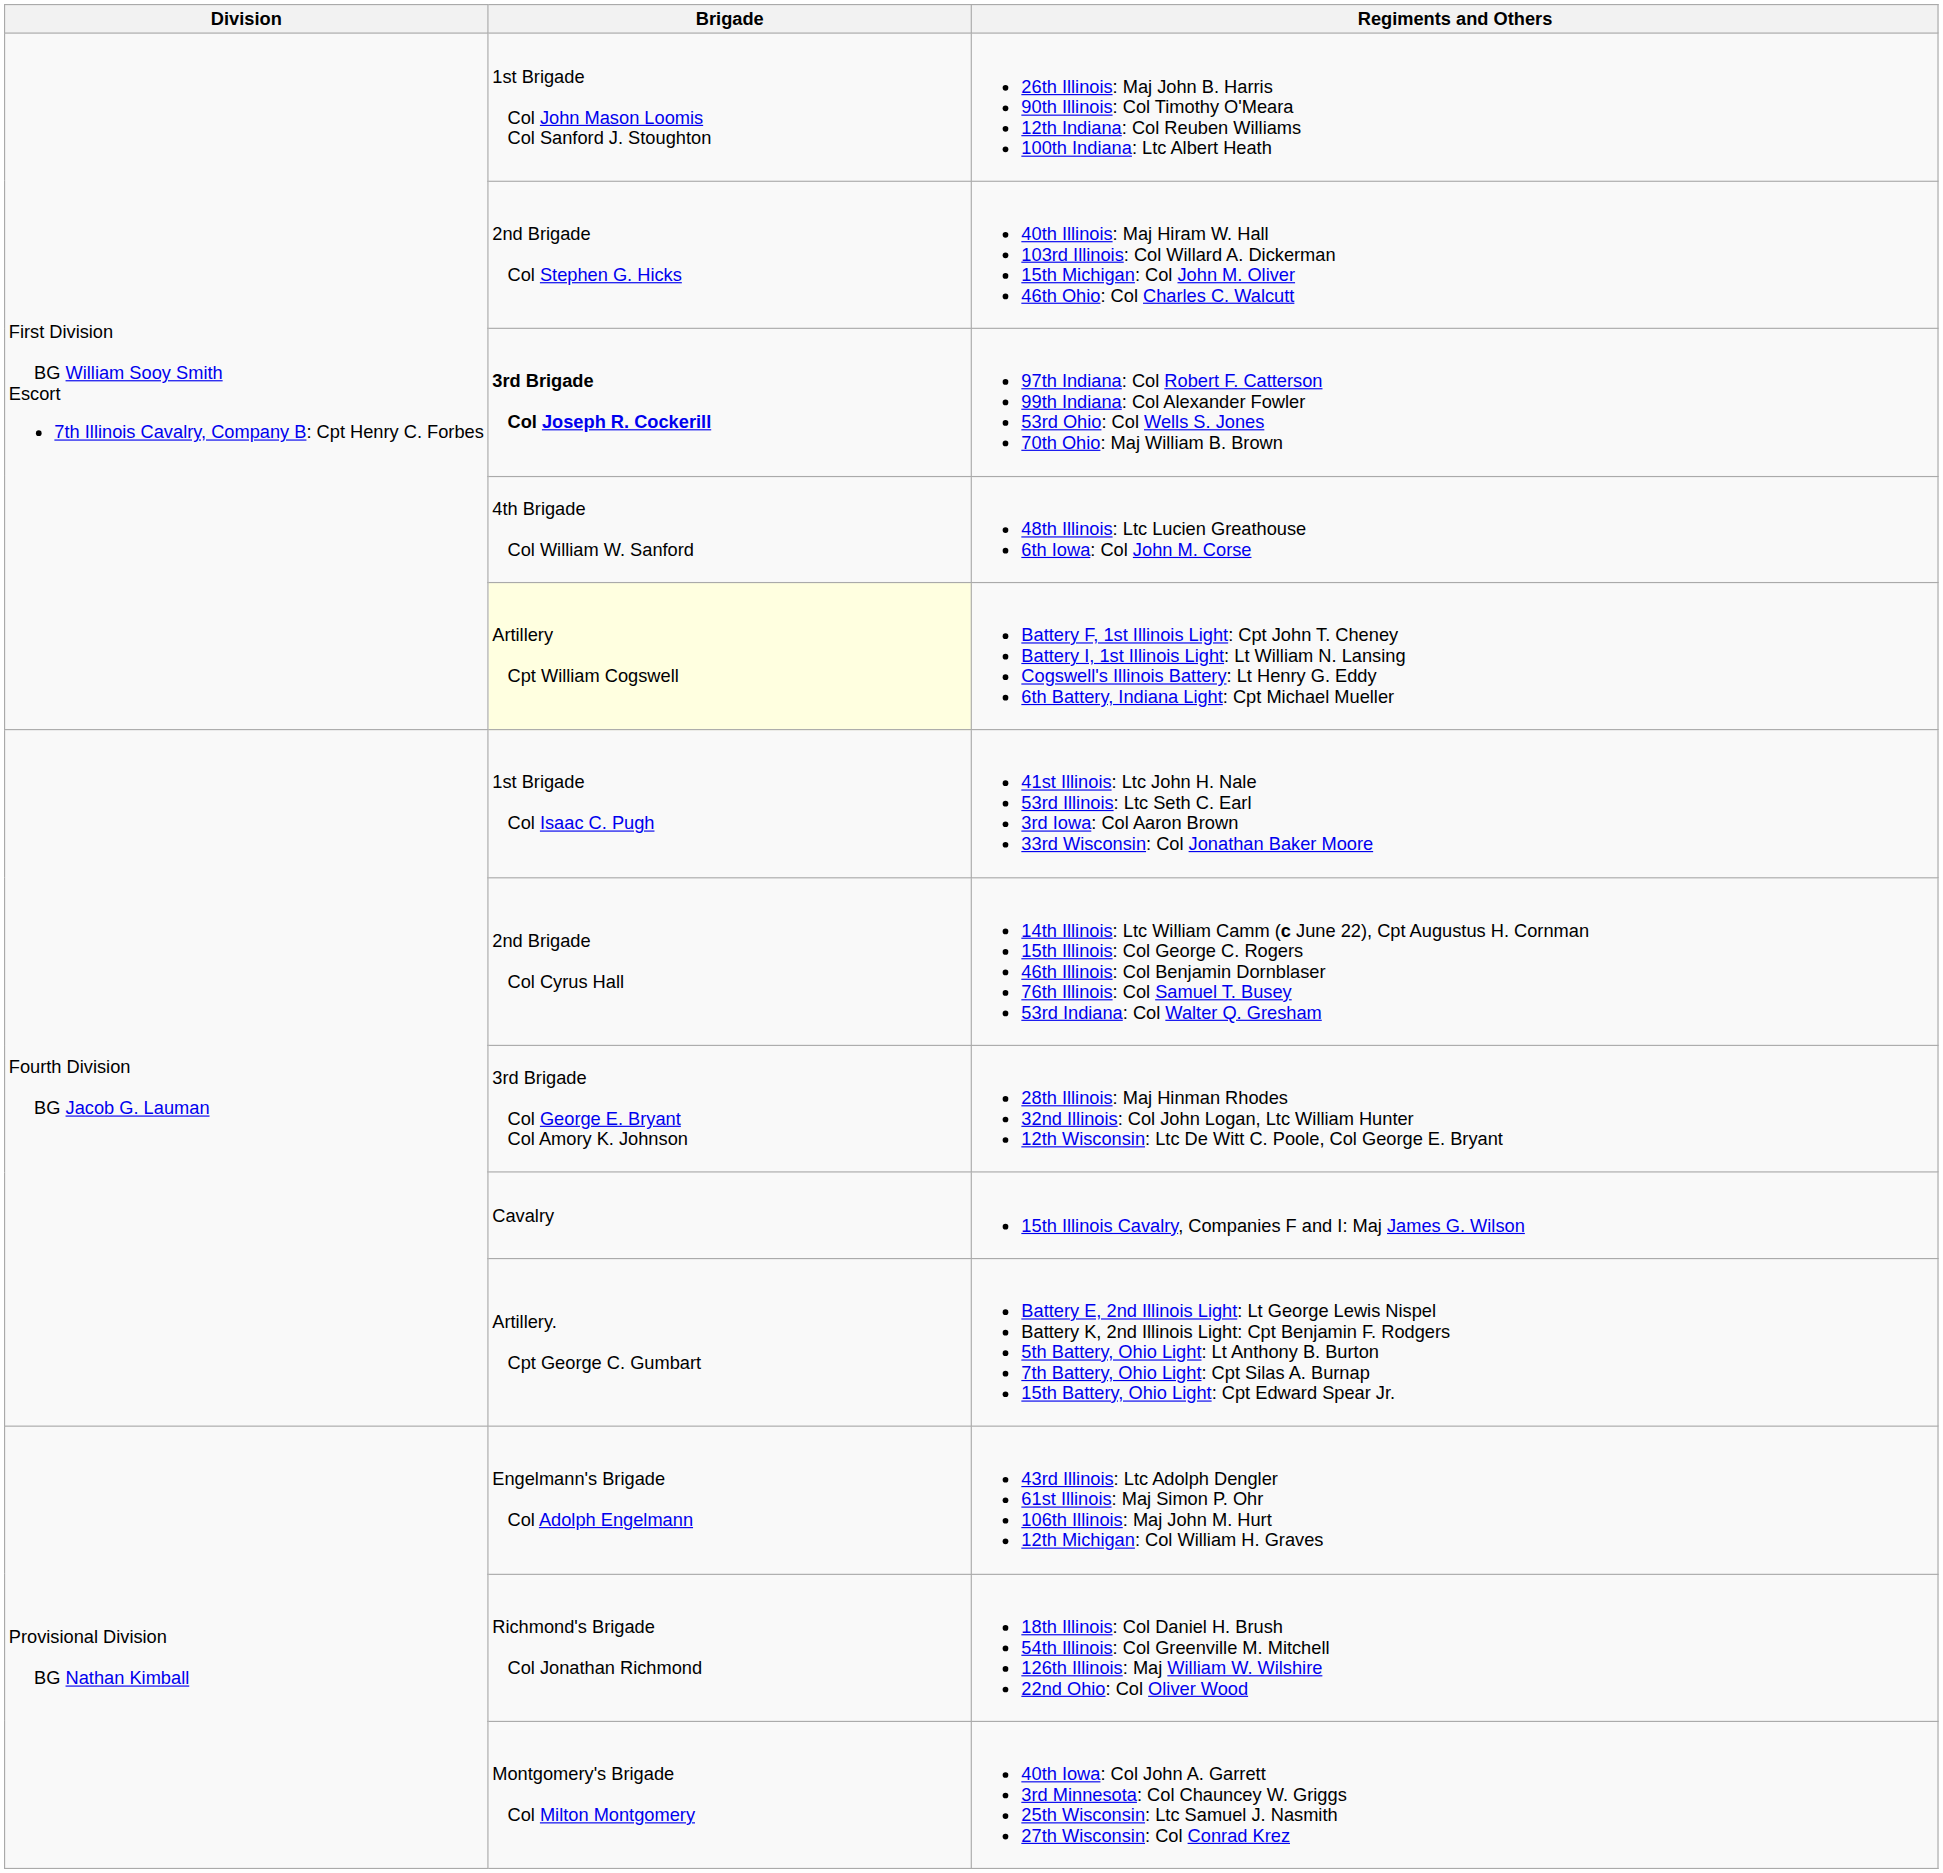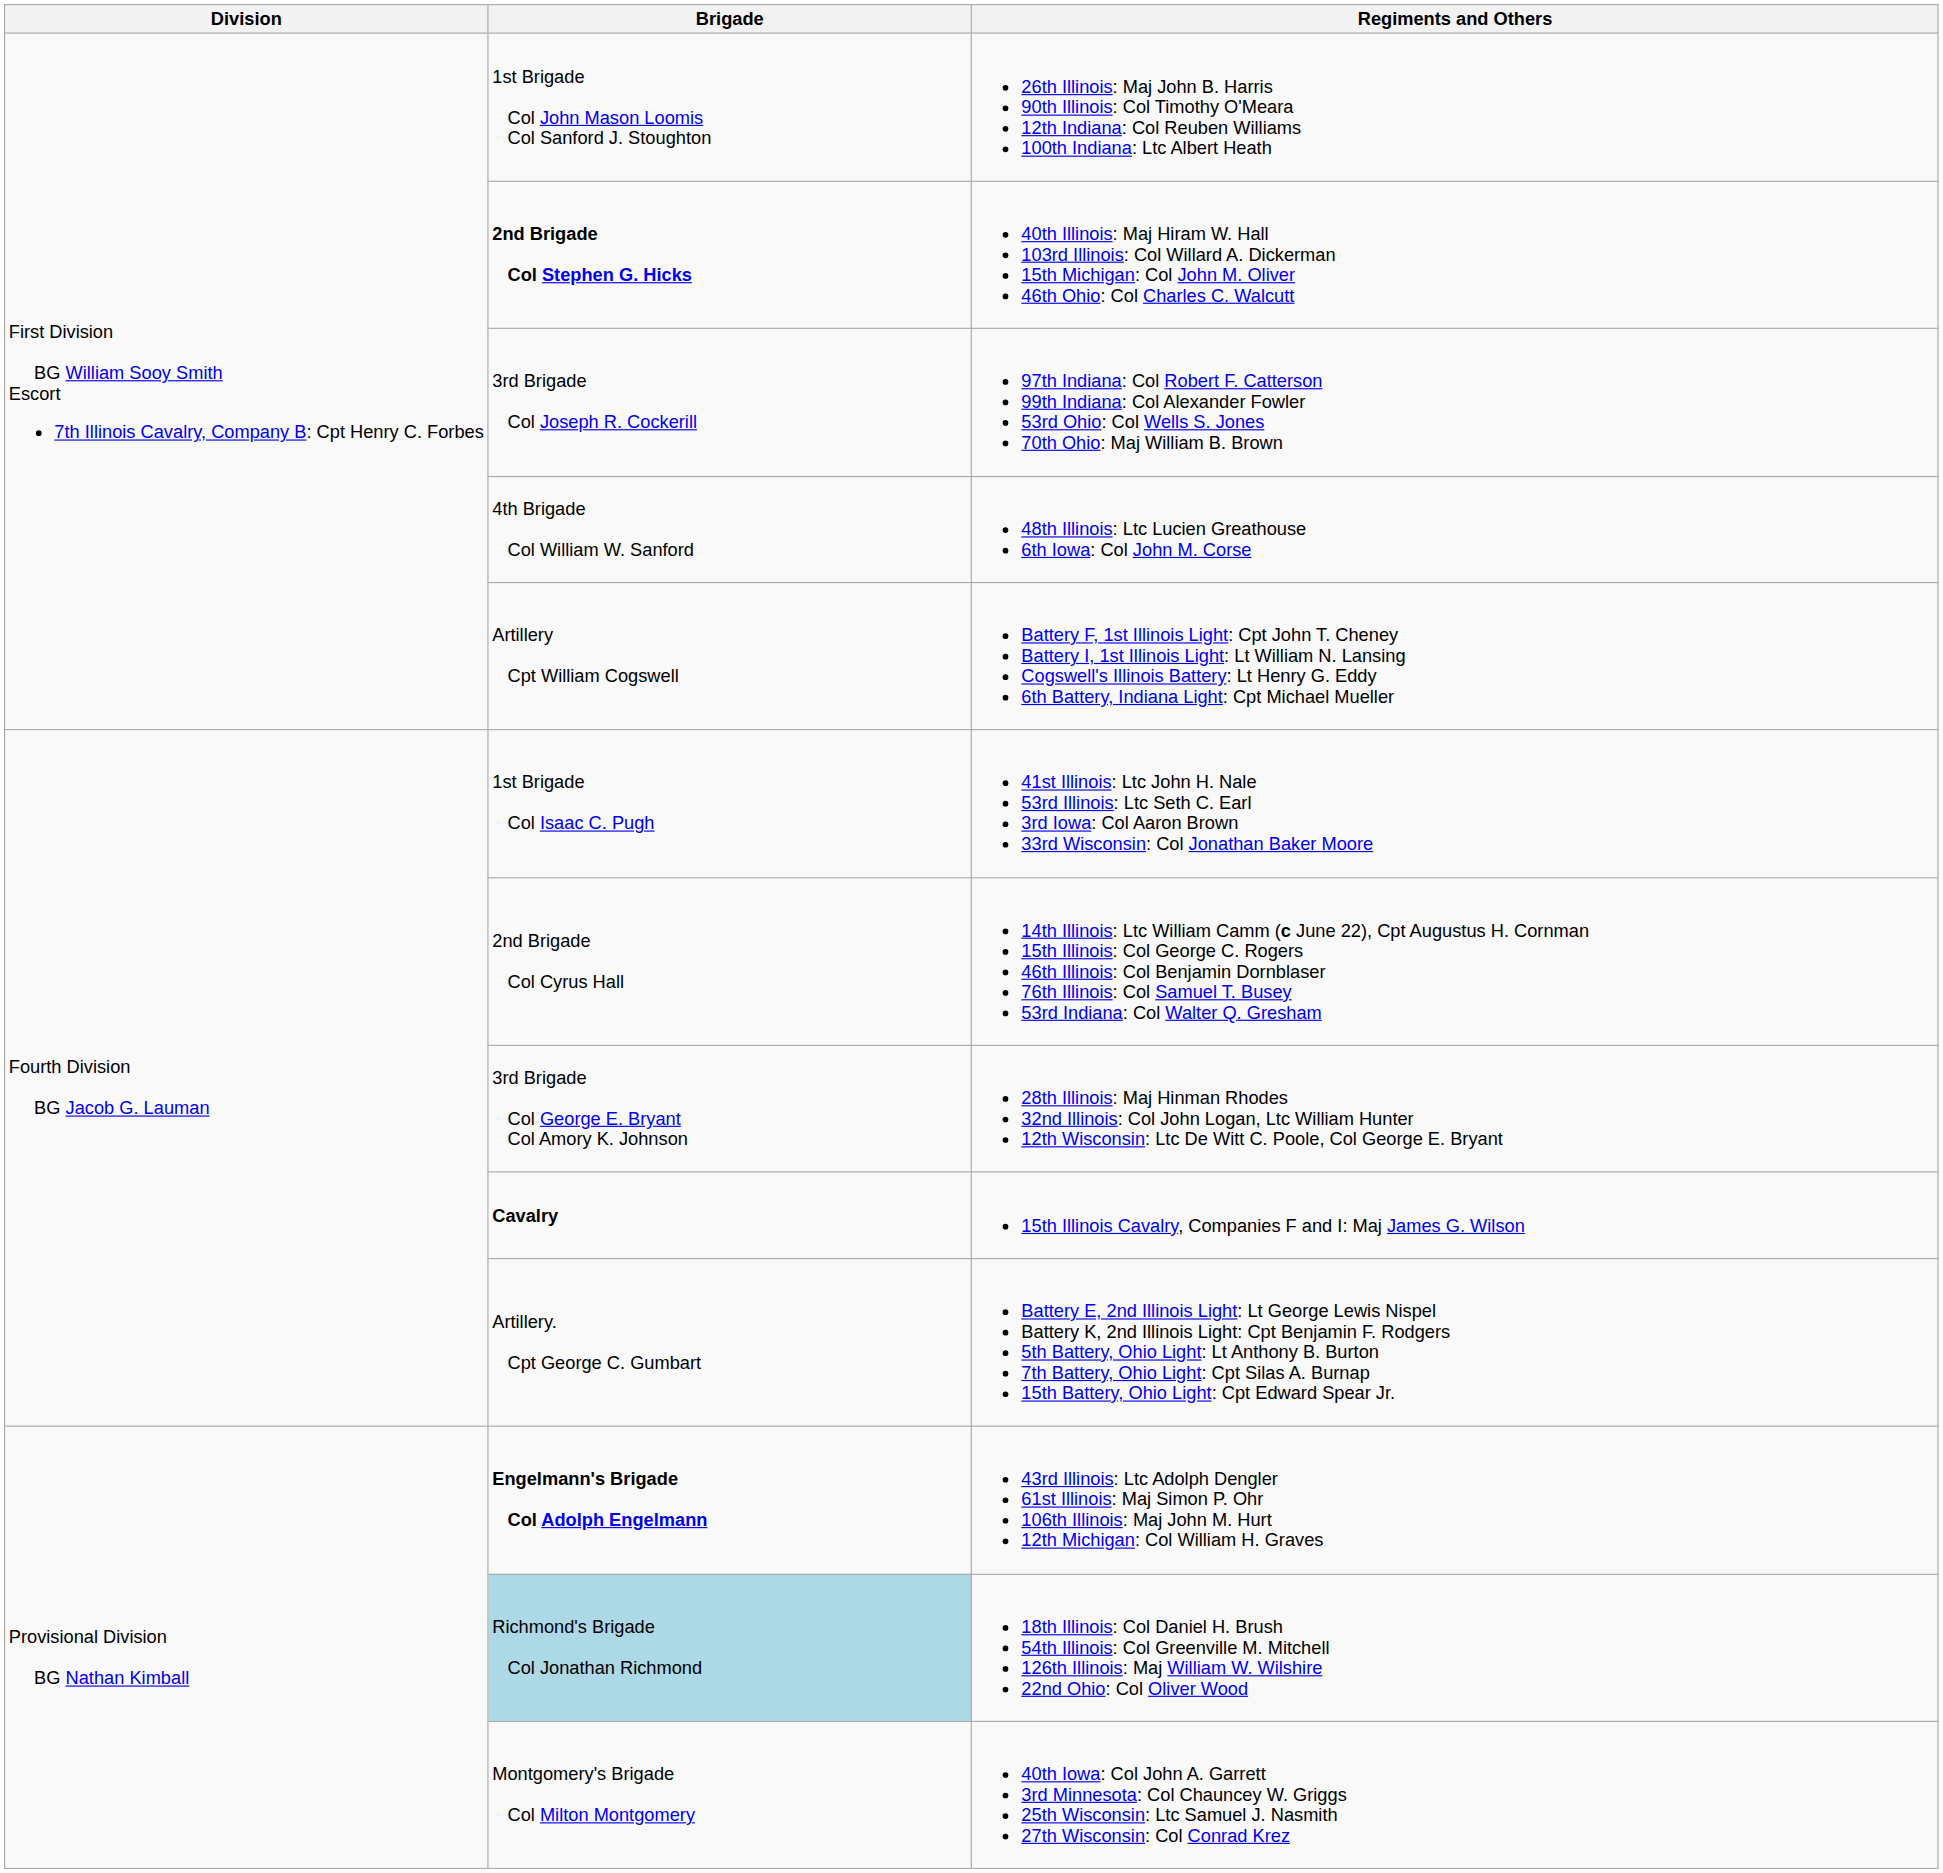(587, 254) normal -> (592, 254) bold
(602, 402) bold -> (595, 402) normal
(586, 656) lightyellow background -> (586, 656) no background
(523, 1215) normal -> (525, 1215) bold
(593, 1499) normal -> (600, 1499) bold
(597, 1647) no background -> (597, 1647) lightblue background
